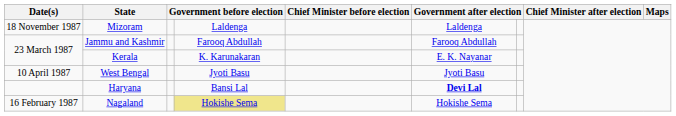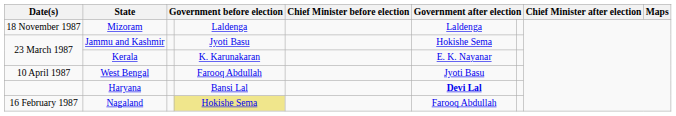(229, 42) Farooq Abdullah -> (229, 42) Jyoti Basu
(464, 42) Farooq Abdullah -> (464, 42) Hokishe Sema
(229, 73) Jyoti Basu -> (229, 73) Farooq Abdullah
(464, 103) Hokishe Sema -> (464, 103) Farooq Abdullah
